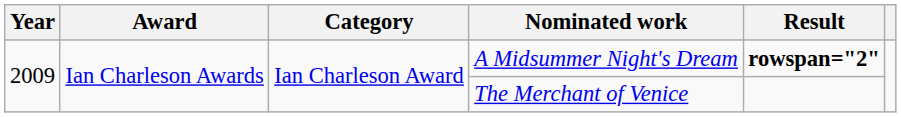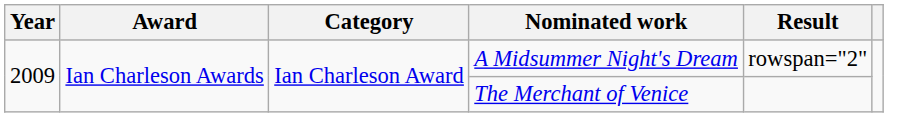(814, 58) bold -> (808, 58) normal
